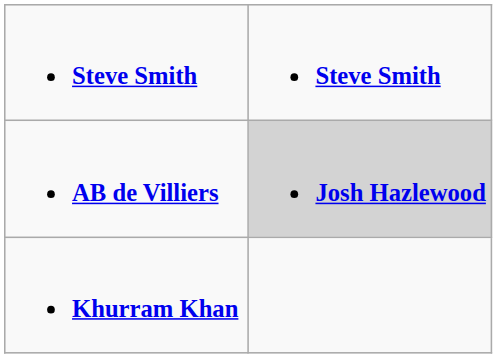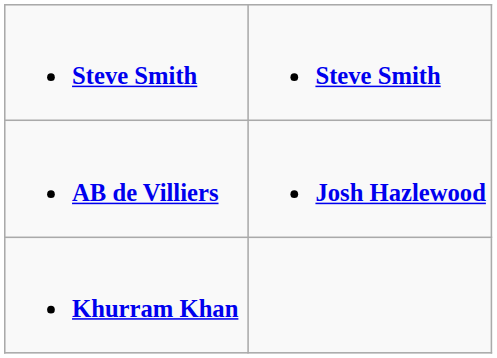(370, 193) lightgrey background -> (370, 193) no background
